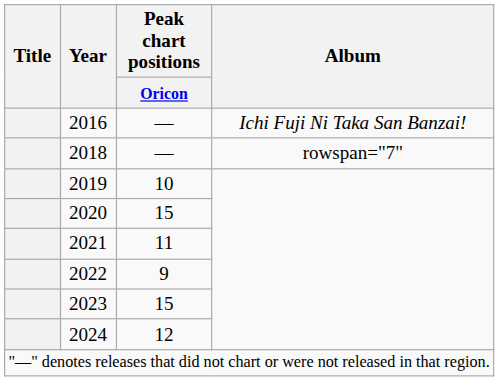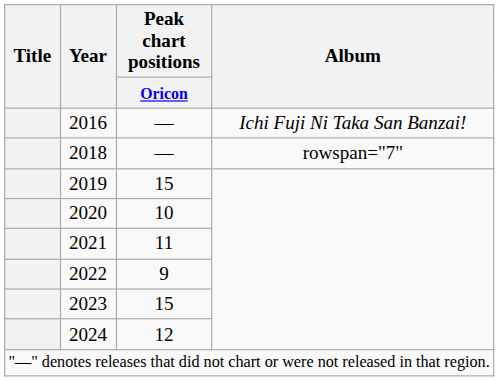(164, 183) 10 -> (164, 183) 15
(164, 213) 15 -> (164, 213) 10
